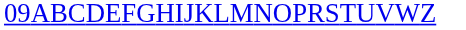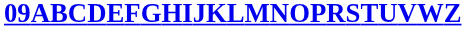(220, 13) normal -> (233, 13) bold
